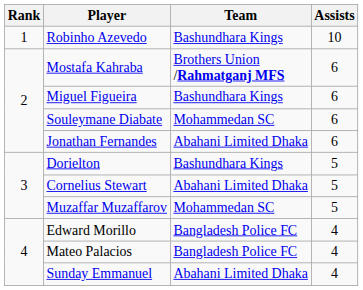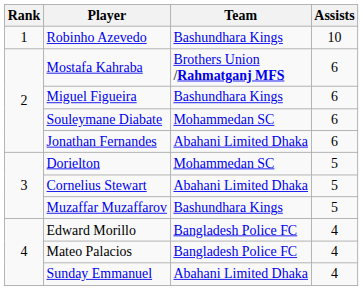(228, 163) Bashundhara Kings -> (224, 163) Mohammedan SC
(224, 207) Mohammedan SC -> (228, 207) Bashundhara Kings
